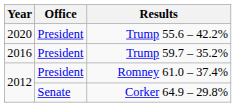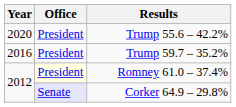(60, 72) no background -> (60, 72) lightyellow background
(54, 92) no background -> (54, 92) lavender background
